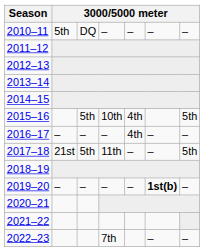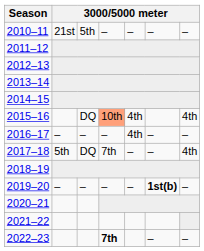(62, 31) 5th -> (65, 31) 21st
(88, 31) DQ -> (87, 31) 5th
(87, 117) 5th -> (88, 117) DQ
(112, 117) no background -> (112, 117) lightsalmon background
(190, 117) 5th -> (190, 117) 4th
(65, 152) 21st -> (62, 152) 5th
(87, 152) 5th -> (88, 152) DQ
(111, 152) 11th -> (109, 152) 7th
(190, 152) 5th -> (190, 152) 4th
(109, 238) normal -> (109, 238) bold
